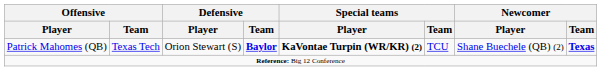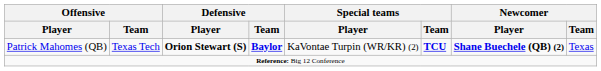(203, 47) normal -> (206, 47) bold
(352, 47) bold -> (353, 47) normal
(438, 47) normal -> (435, 47) bold
(510, 47) normal -> (509, 47) bold
(582, 47) bold -> (581, 47) normal
